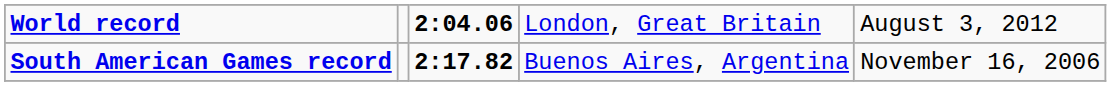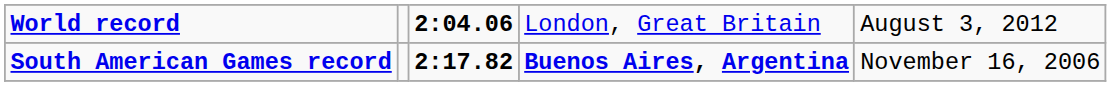(687, 62) normal -> (687, 62) bold
